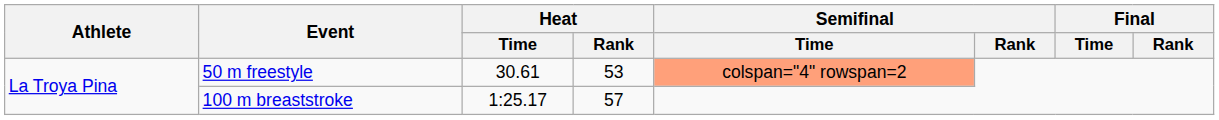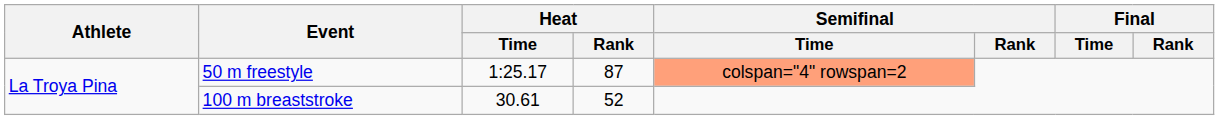(518, 73) 30.61 -> (518, 73) 1:25.17
(614, 73) 53 -> (614, 73) 87
(518, 101) 1:25.17 -> (518, 101) 30.61
(614, 101) 57 -> (614, 101) 52
